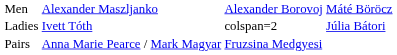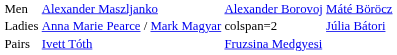(67, 26) Ivett Tóth -> (131, 26) Anna Marie Pearce / Mark Magyar
(131, 43) Anna Marie Pearce / Mark Magyar -> (67, 43) Ivett Tóth
